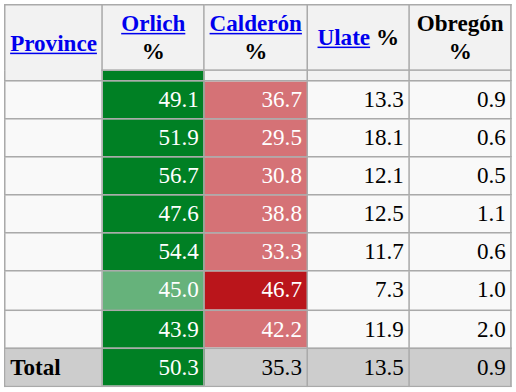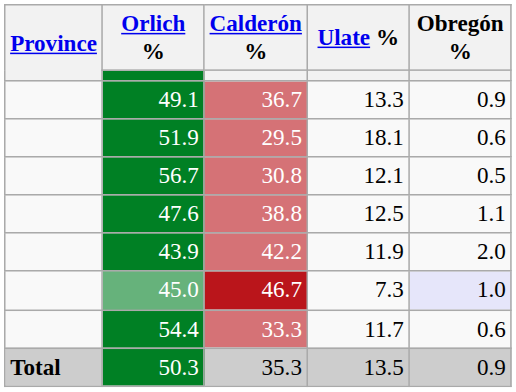rows swapped: (179, 328) <-> (179, 252)
(491, 290) no background -> (491, 290) lavender background
